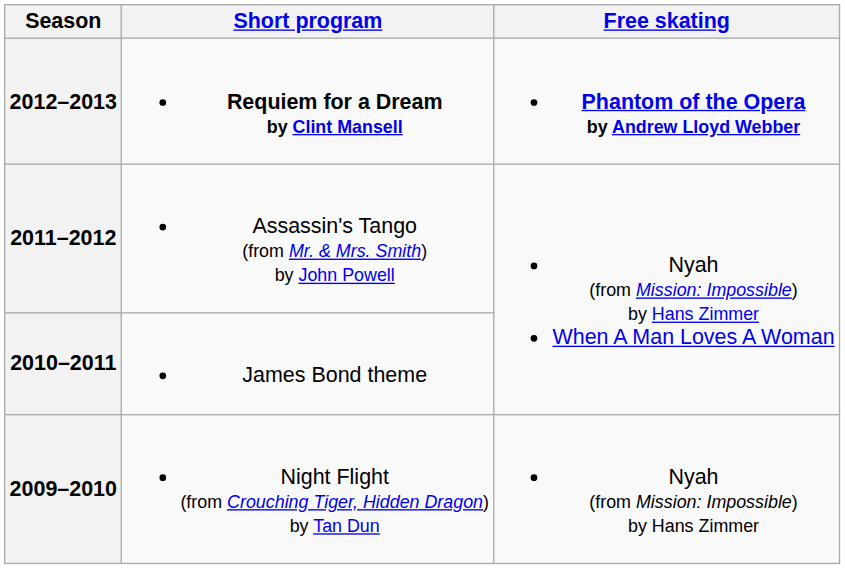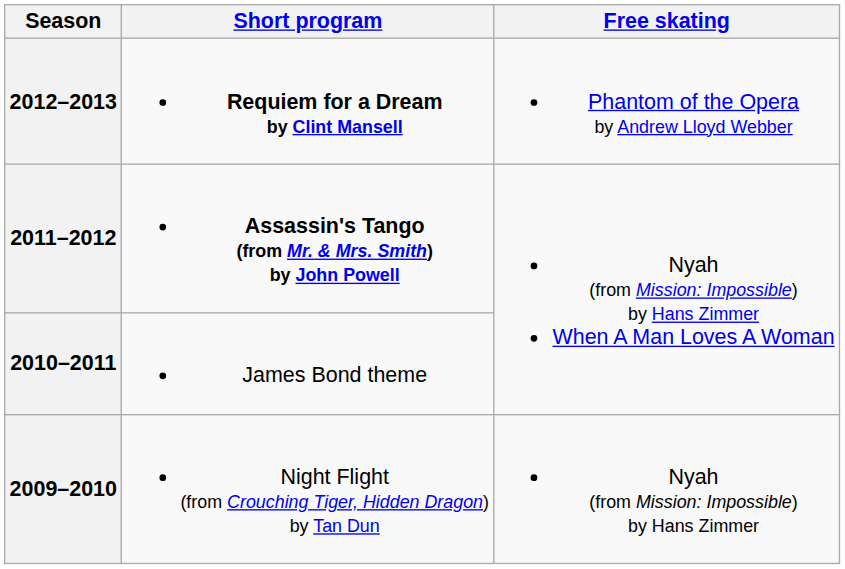(667, 113) bold -> (667, 113) normal
(308, 250) normal -> (308, 250) bold
